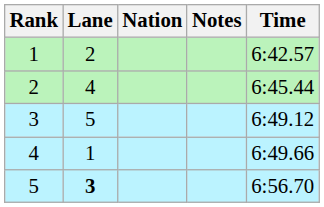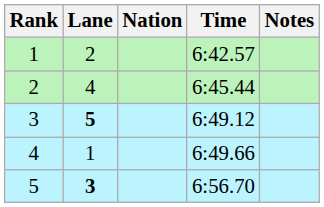columns swapped: (283, 20) <-> (217, 20)
(90, 119) normal -> (90, 119) bold
